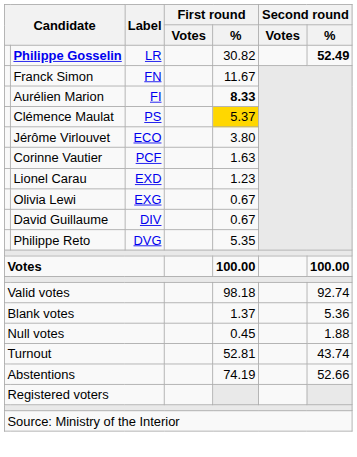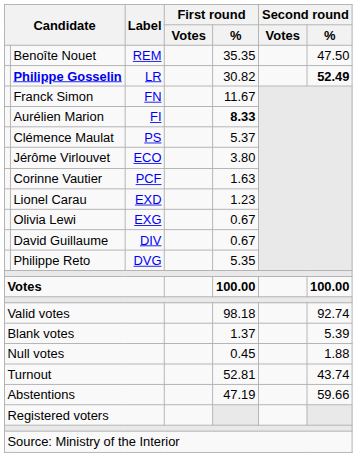+ row: (55, 56)
(243, 117) gold background -> (243, 138) no background
(337, 313) 5.36 -> (337, 334) 5.39
(239, 375) 74.19 -> (239, 395) 47.19
(333, 375) 52.66 -> (333, 395) 59.66
